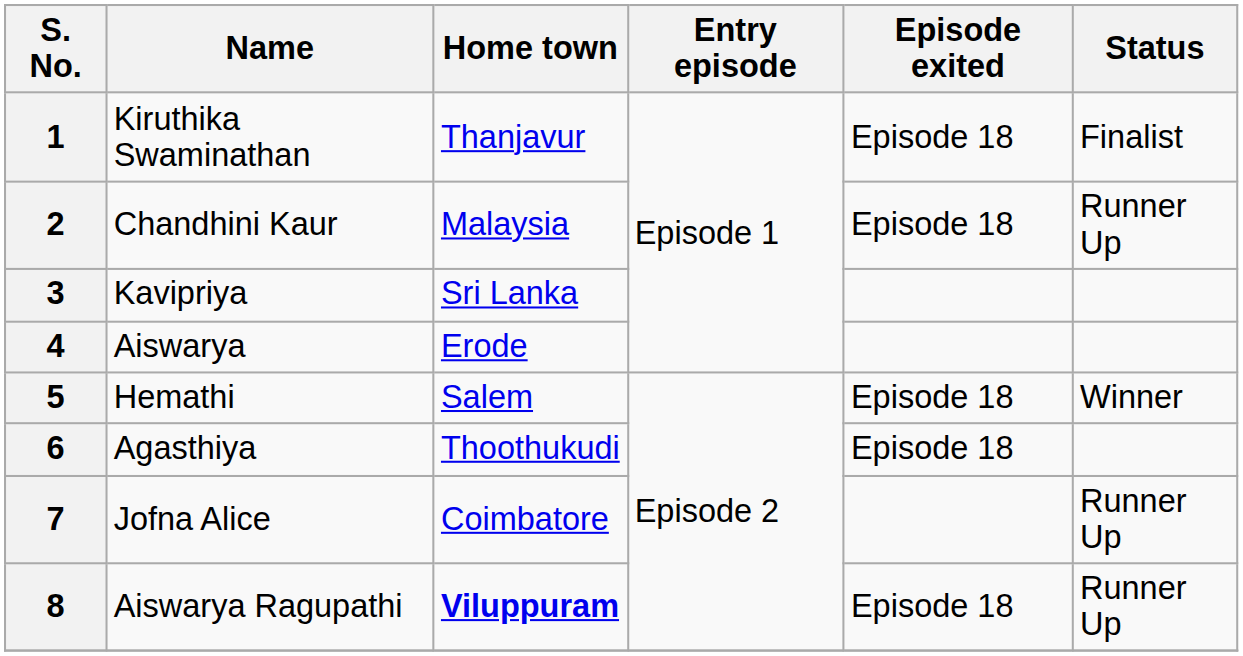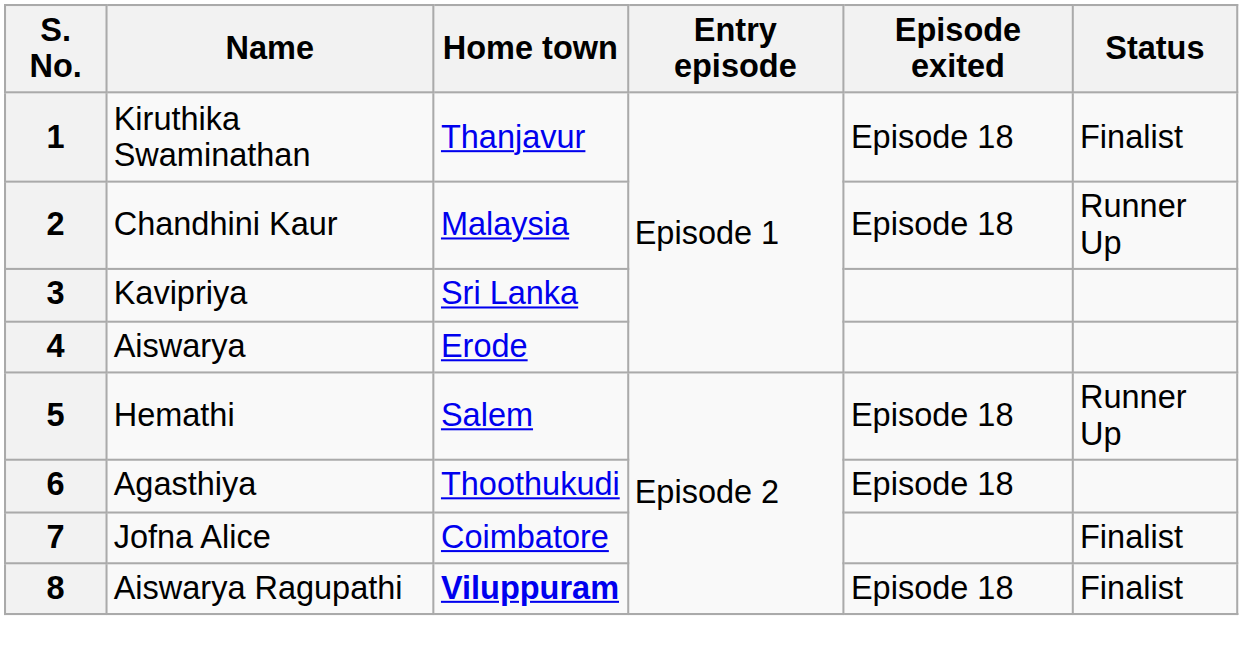(1131, 397) Winner -> (1133, 415) Runner Up
(1133, 518) Runner Up -> (1131, 536) Finalist
(1133, 606) Runner Up -> (1131, 588) Finalist
